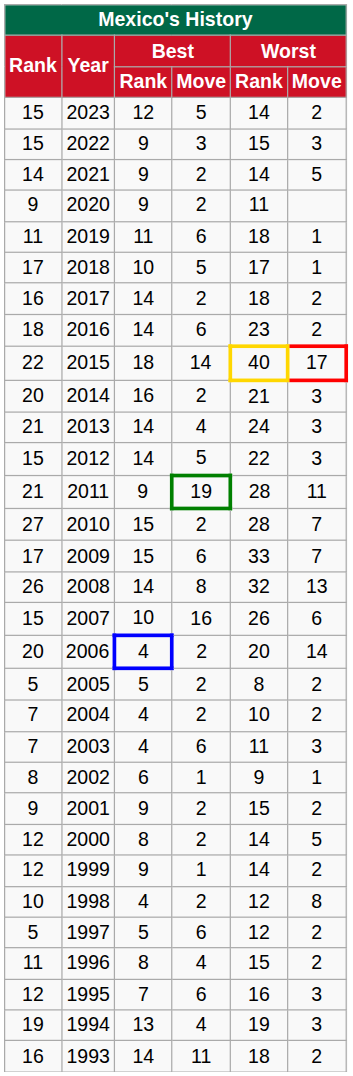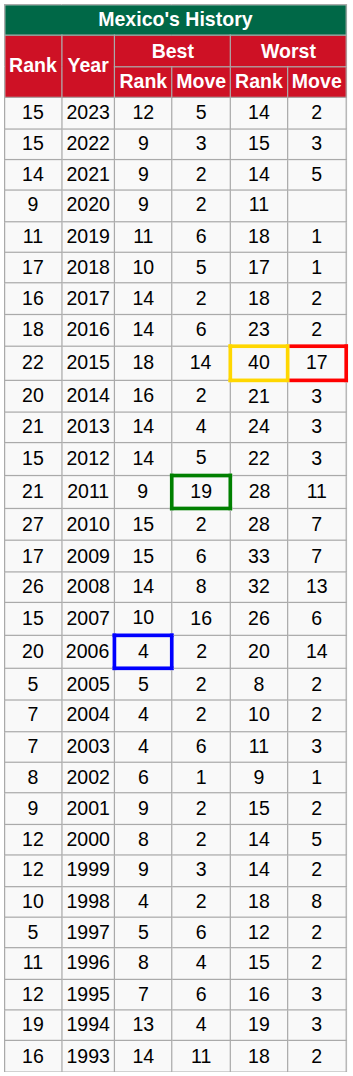(201, 870) 1 -> (201, 870) 3
(259, 901) 12 -> (259, 901) 18
